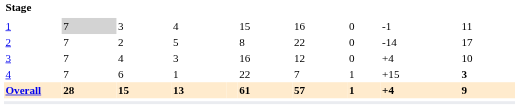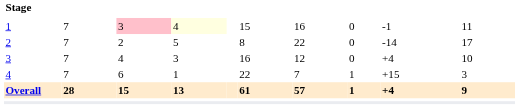(66, 26) lightgrey background -> (66, 26) no background
(121, 26) no background -> (121, 26) pink background
(176, 26) no background -> (176, 26) lightyellow background
(464, 74) bold -> (464, 74) normal
